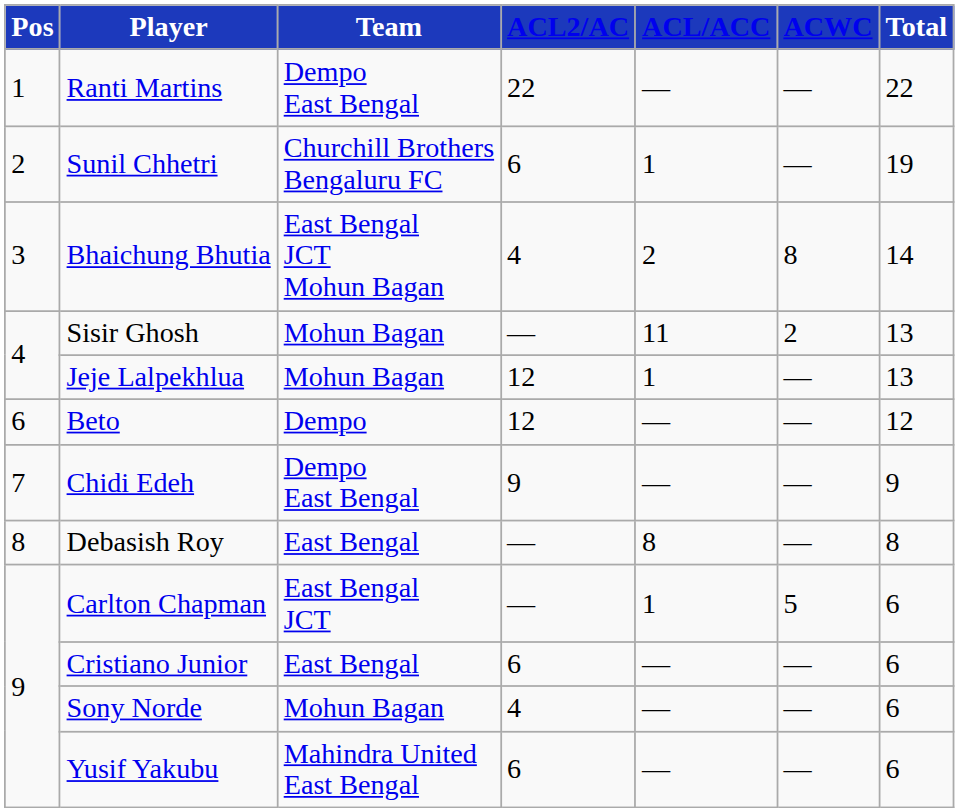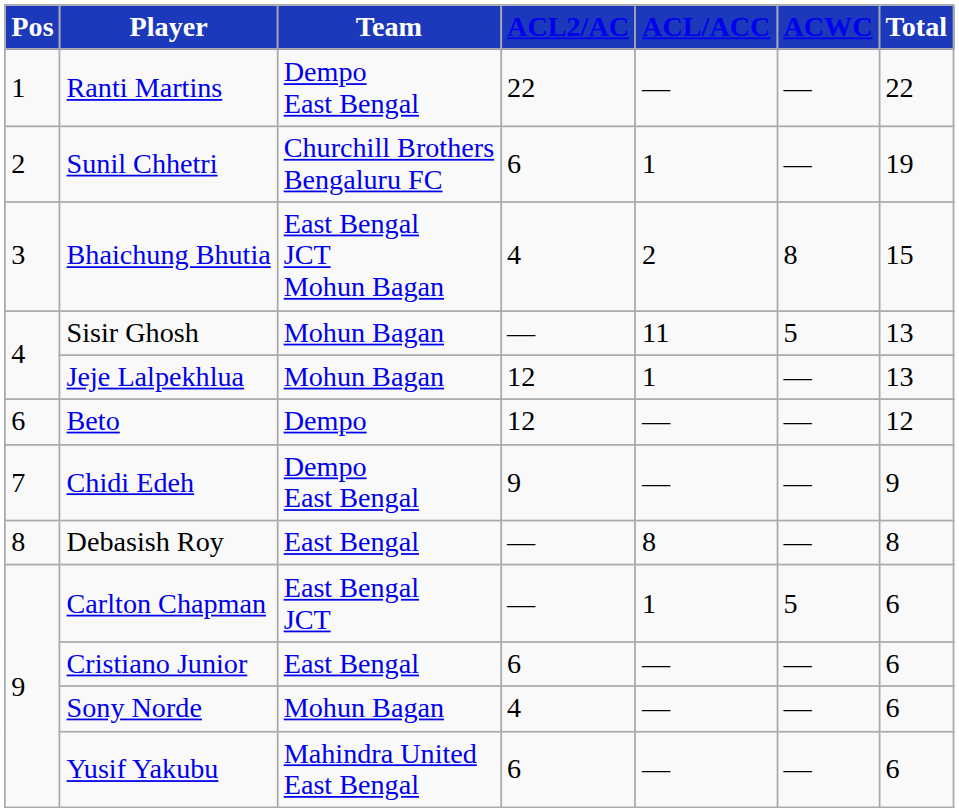(900, 255) 14 -> (900, 255) 15
(790, 332) 2 -> (790, 332) 5
